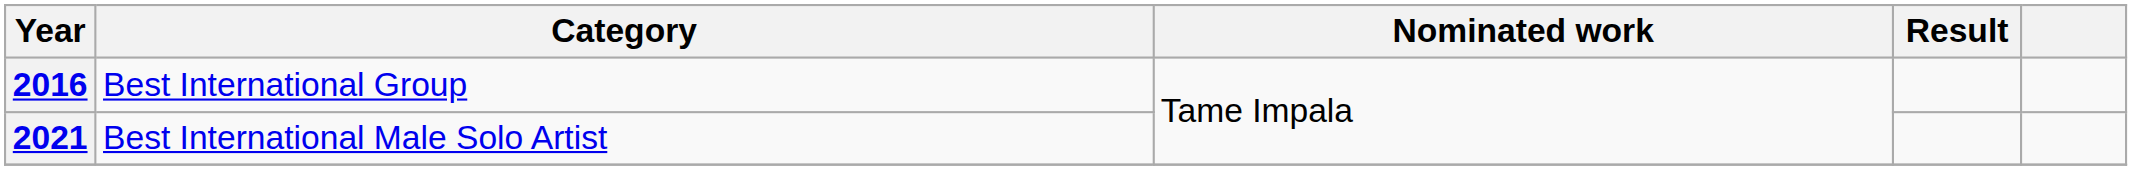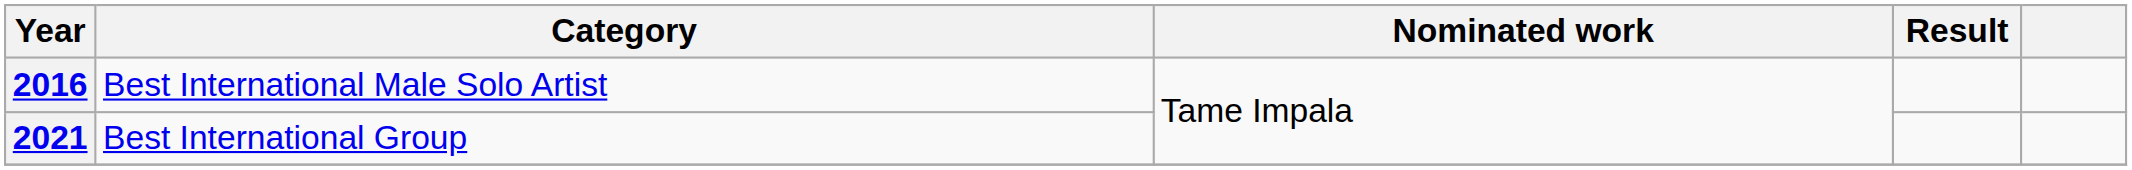(285, 84) Best International Group -> (355, 84) Best International Male Solo Artist
(355, 137) Best International Male Solo Artist -> (285, 137) Best International Group
